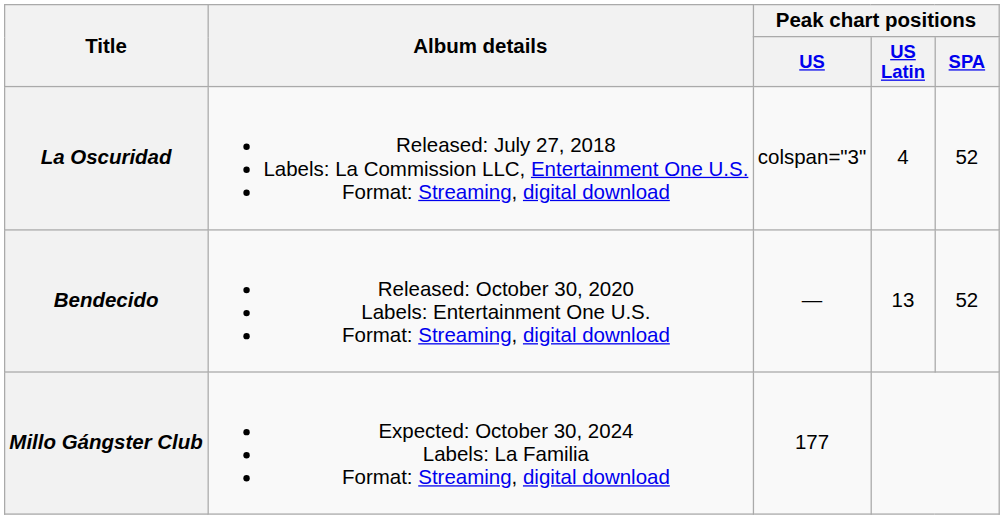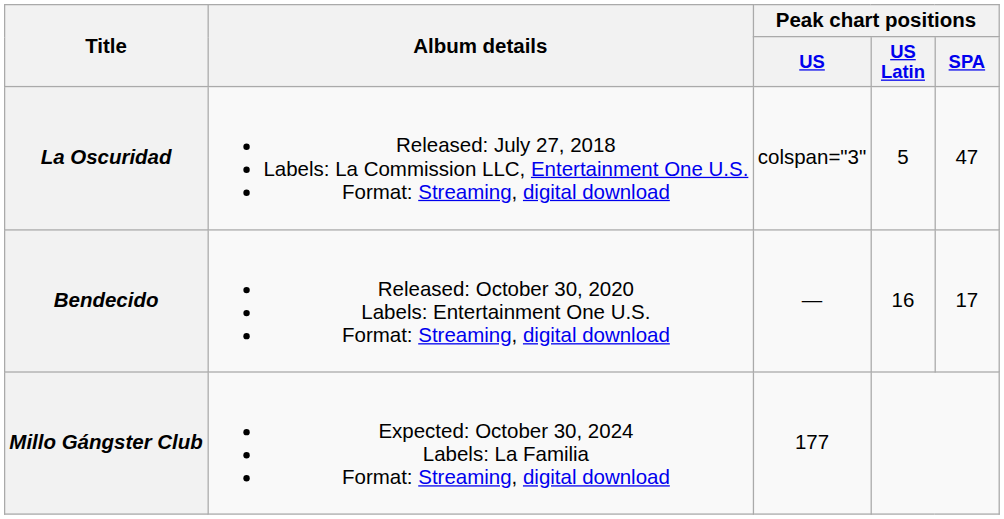(903, 157) 4 -> (903, 157) 5
(967, 157) 52 -> (967, 157) 47
(903, 300) 13 -> (903, 300) 16
(967, 300) 52 -> (967, 300) 17
